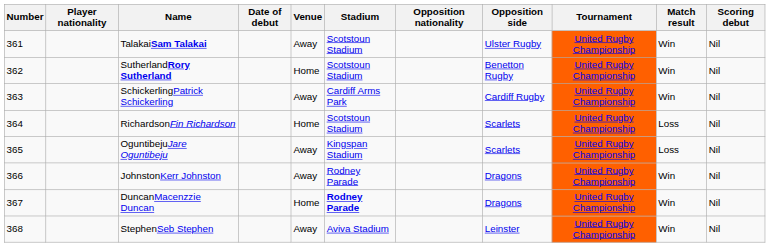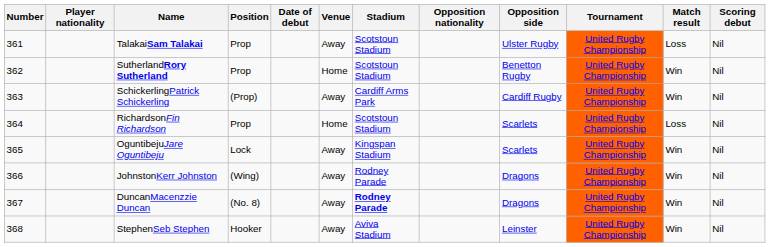+ column: (249, 17)
(667, 44) Win -> (676, 44) Loss
(669, 150) Loss -> (674, 150) Win
(306, 202) Home -> (333, 202) Away
